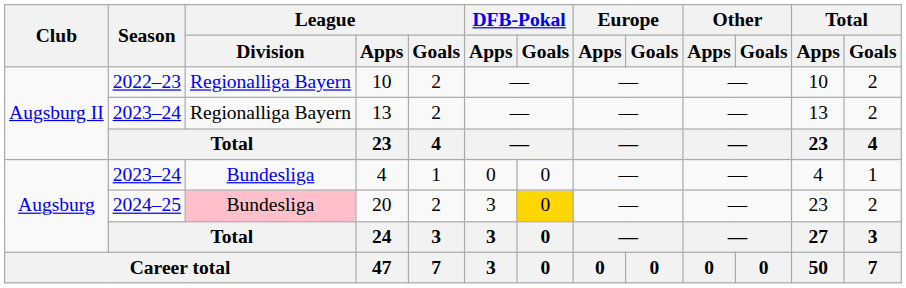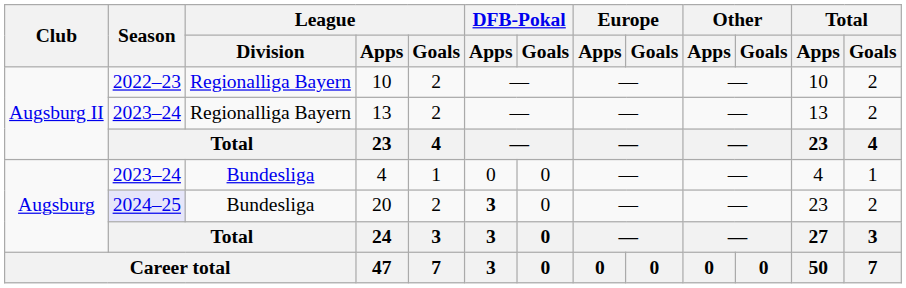(147, 205) no background -> (147, 205) lavender background
(270, 205) pink background -> (270, 205) no background
(491, 205) normal -> (491, 205) bold
(545, 205) gold background -> (545, 205) no background
